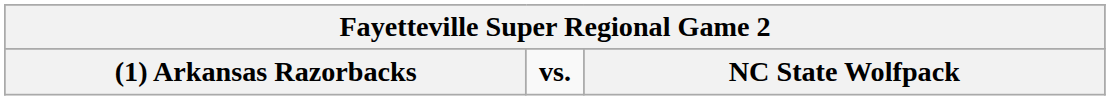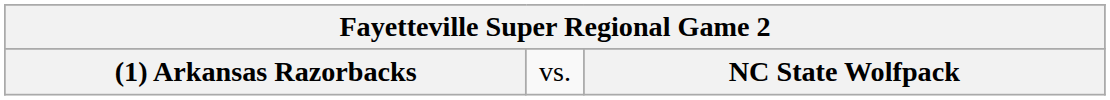(555, 71) bold -> (555, 71) normal
